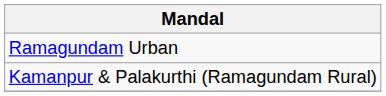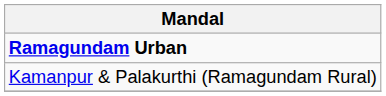(93, 47) normal -> (98, 47) bold
